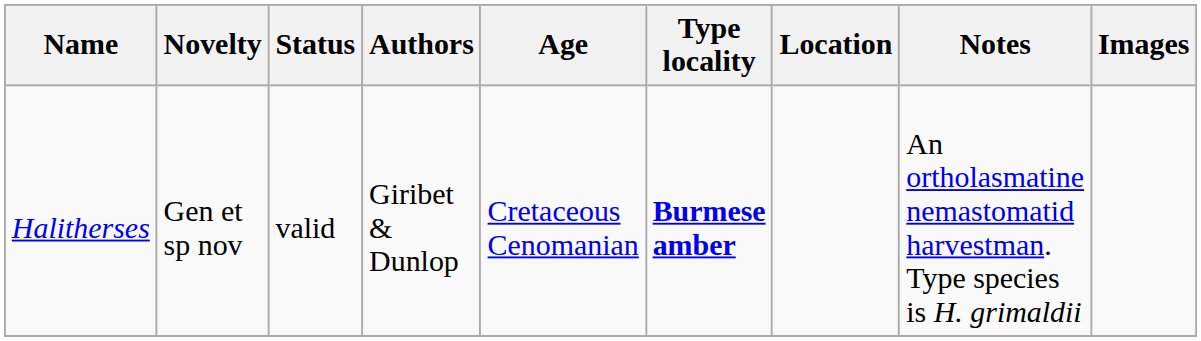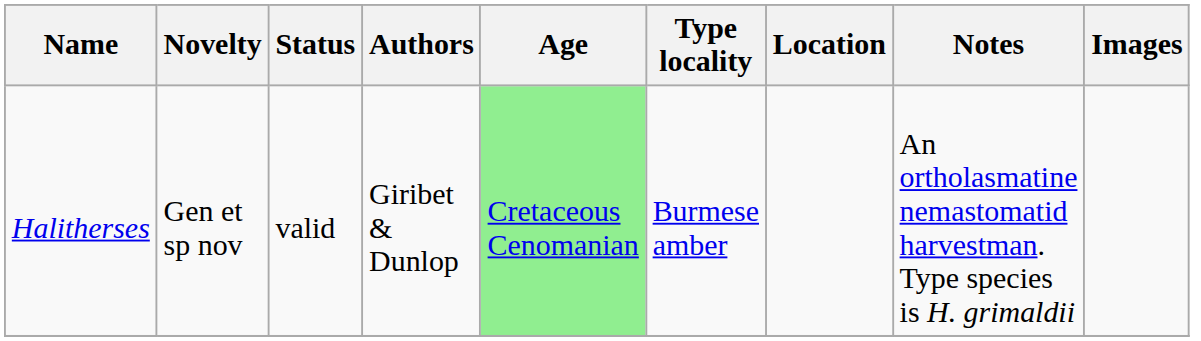(563, 227) no background -> (563, 227) lightgreen background
(709, 227) bold -> (706, 227) normal
